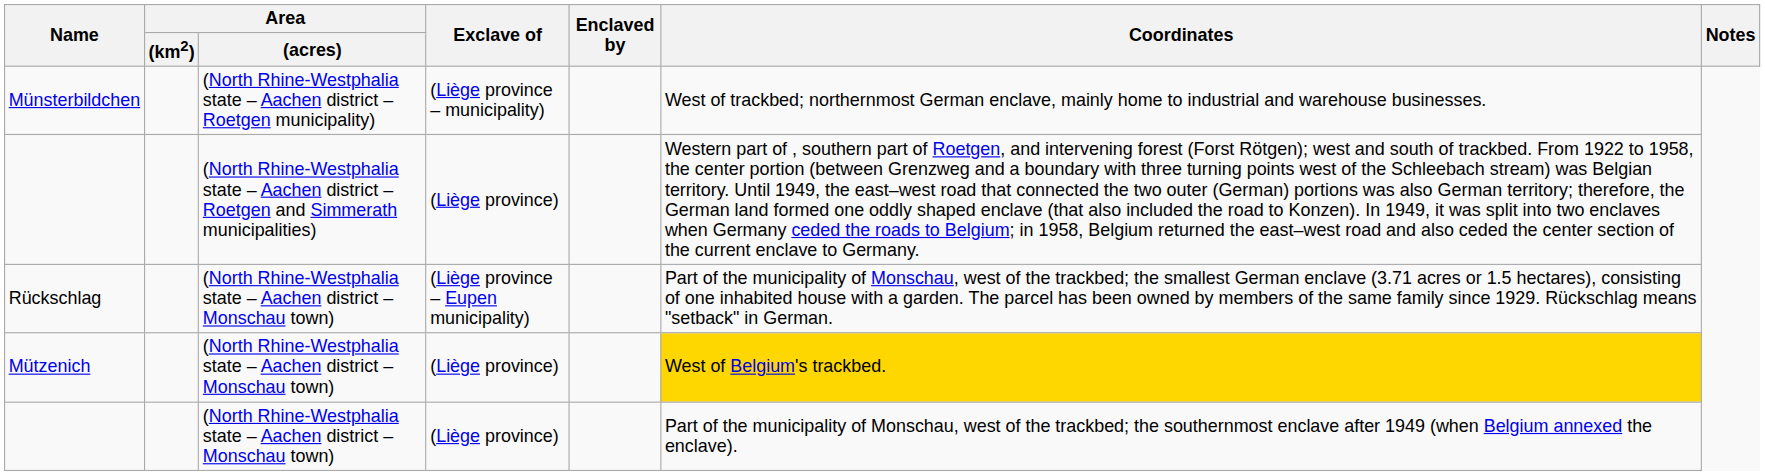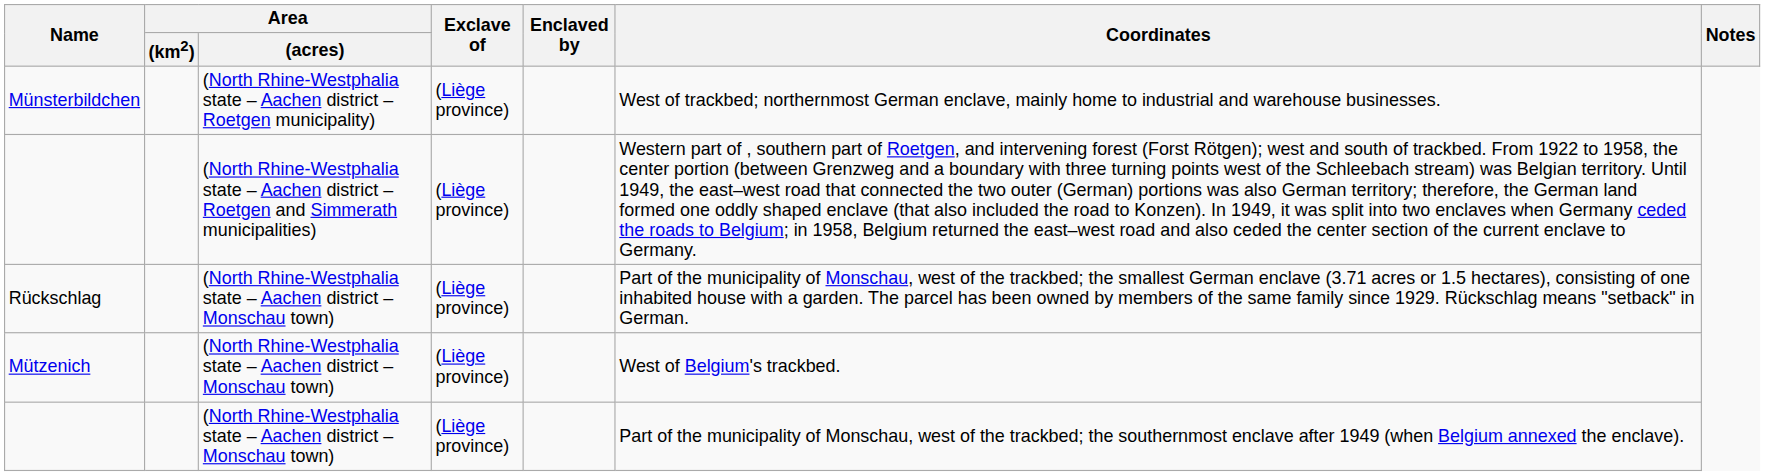(491, 100) (Liège province – municipality) -> (472, 100) (Liège province)
(491, 298) (Liège province – Eupen municipality) -> (472, 298) (Liège province)
(776, 367) gold background -> (730, 367) no background
